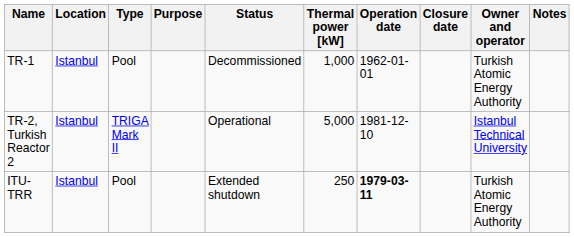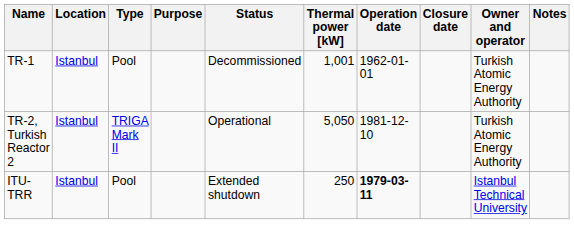(339, 60) 1,000 -> (339, 60) 1,001
(339, 121) 5,000 -> (339, 121) 5,050
(500, 134) Istanbul Technical University -> (498, 141) Turkish Atomic Energy Authority
(498, 201) Turkish Atomic Energy Authority -> (500, 195) Istanbul Technical University
